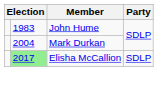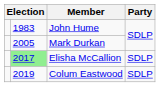(24, 43) 2004 -> (24, 43) 2005
+ row: (86, 74)
